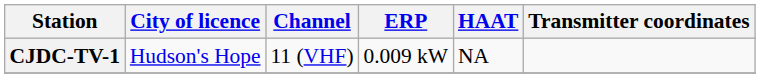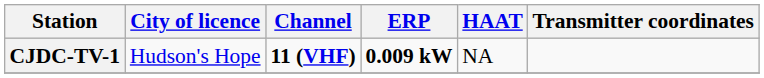(312, 55) normal -> (313, 55) bold
(406, 55) normal -> (409, 55) bold
